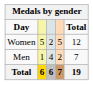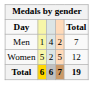rows swapped: (21, 42) <-> (21, 57)
